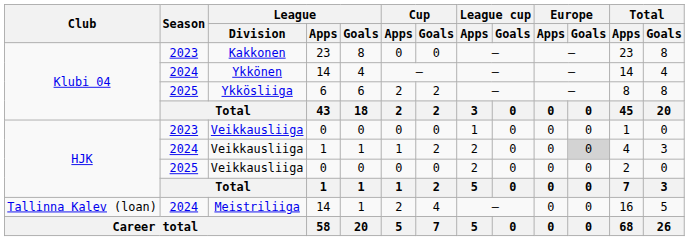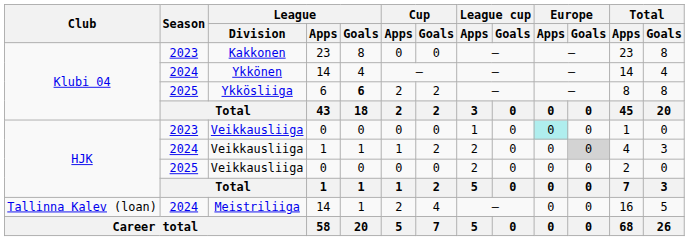(361, 91) normal -> (361, 91) bold
(551, 130) no background -> (551, 130) paleturquoise background
